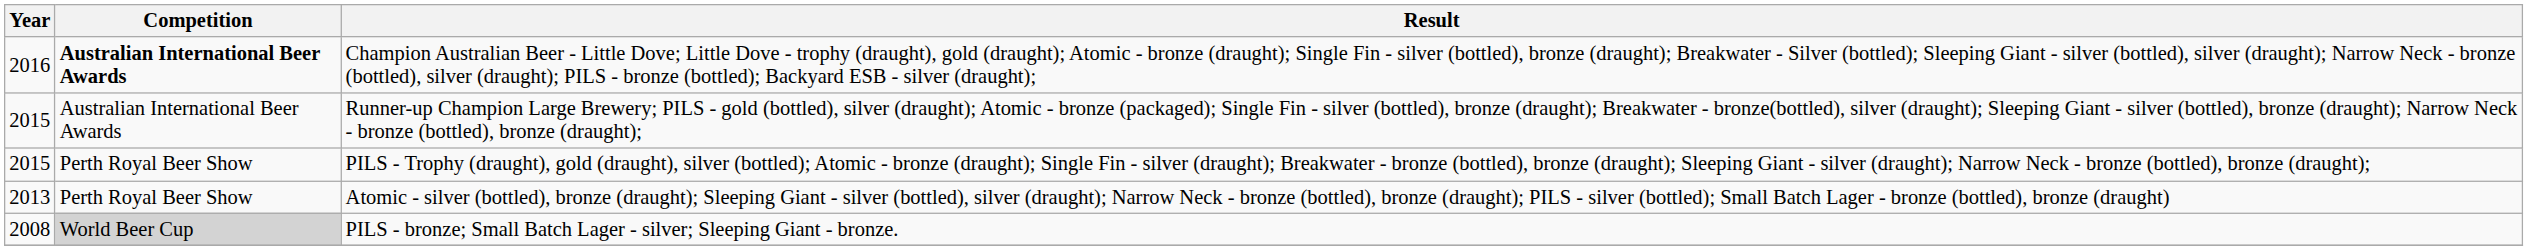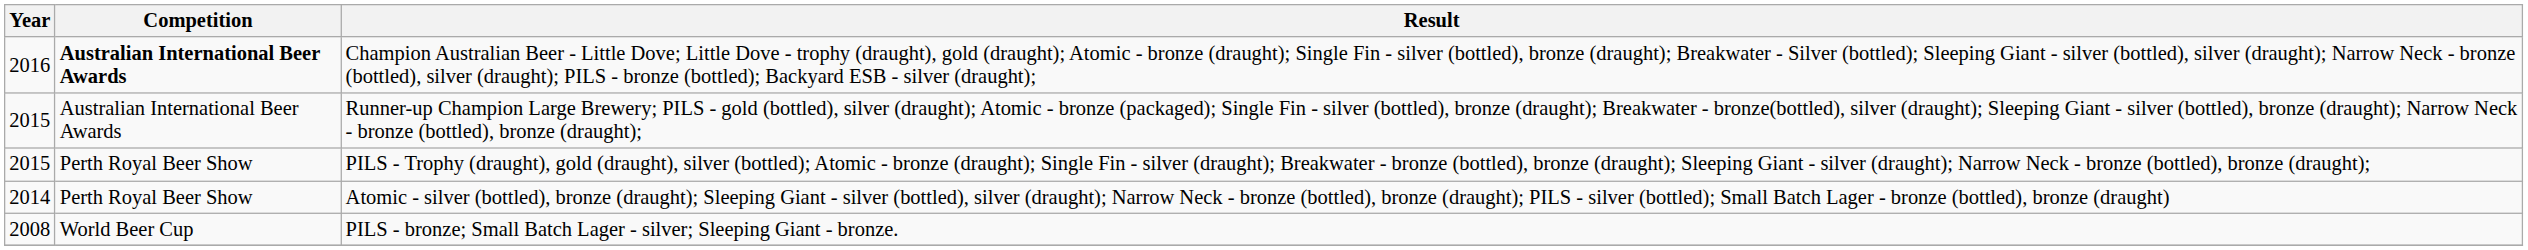(30, 196) 2013 -> (30, 196) 2014
(127, 229) lightgrey background -> (127, 229) no background
